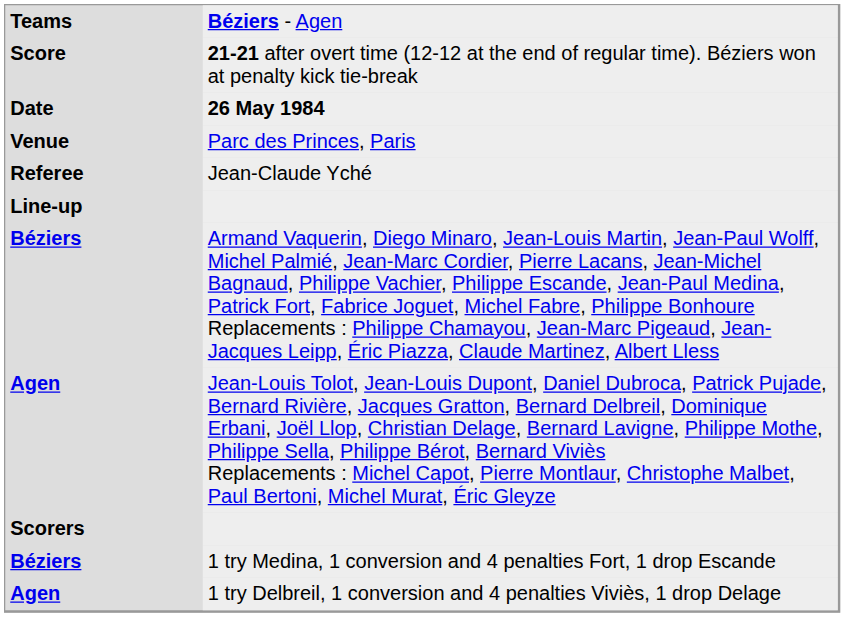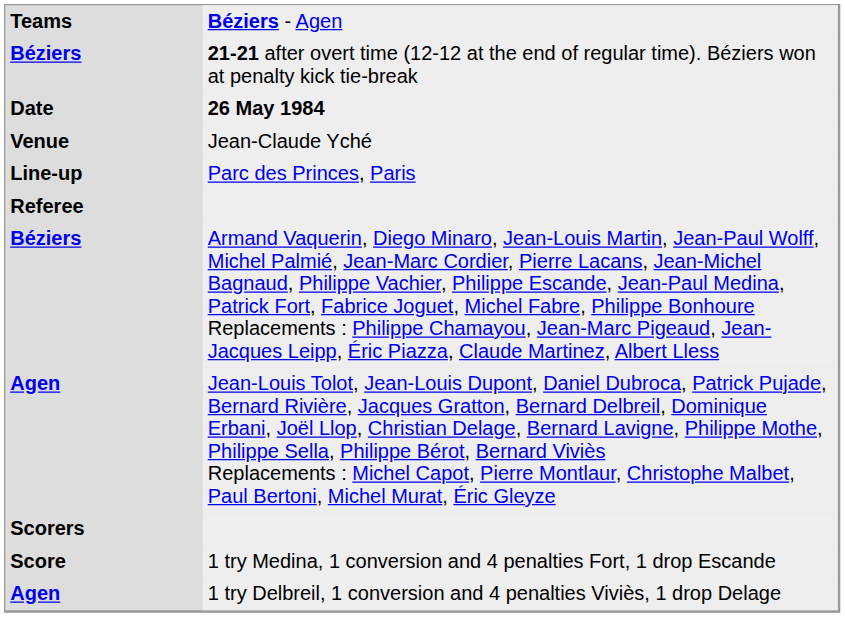(38, 53) Score -> (46, 53) Béziers
(312, 141) Parc des Princes, Paris -> (290, 141) Jean-Claude Yché
(47, 173) Referee -> (46, 173) Line-up
(290, 173) Jean-Claude Yché -> (312, 173) Parc des Princes, Paris
(46, 206) Line-up -> (47, 206) Referee
(46, 561) Béziers -> (38, 561) Score
